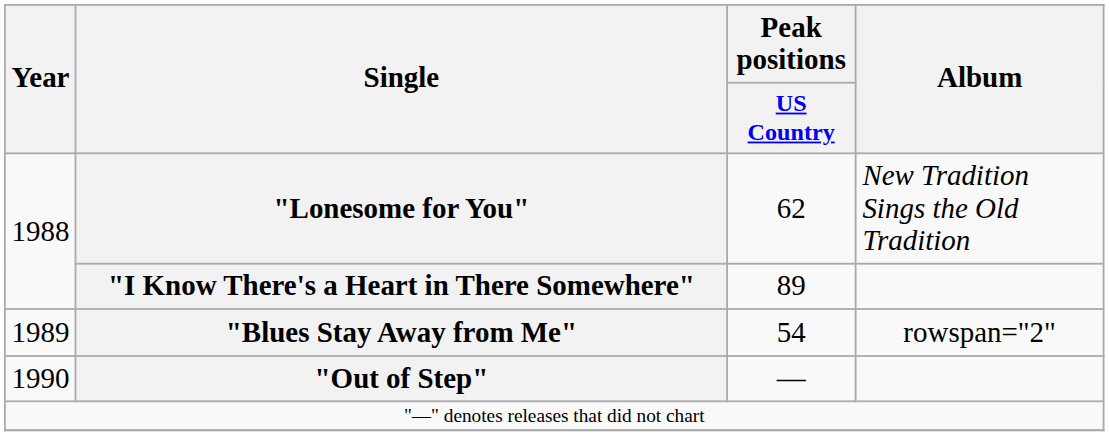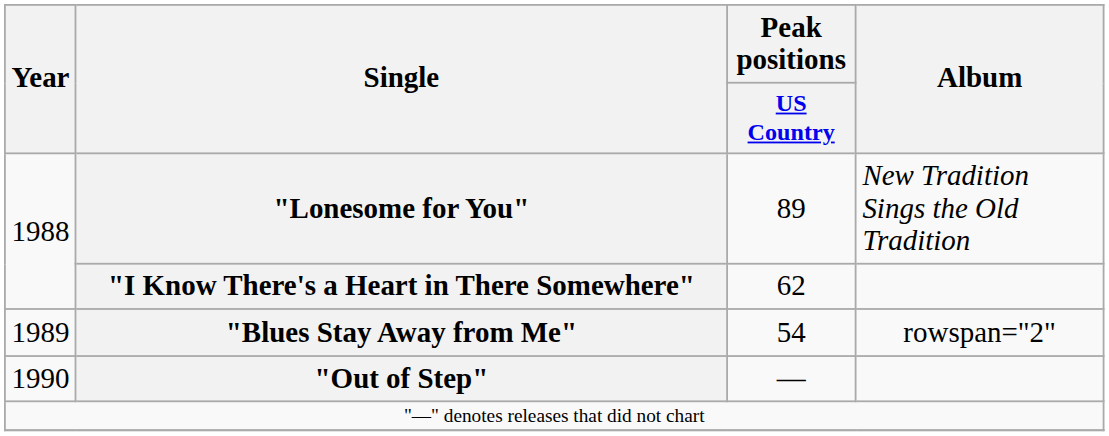(791, 207) 62 -> (791, 207) 89
(791, 286) 89 -> (791, 286) 62
